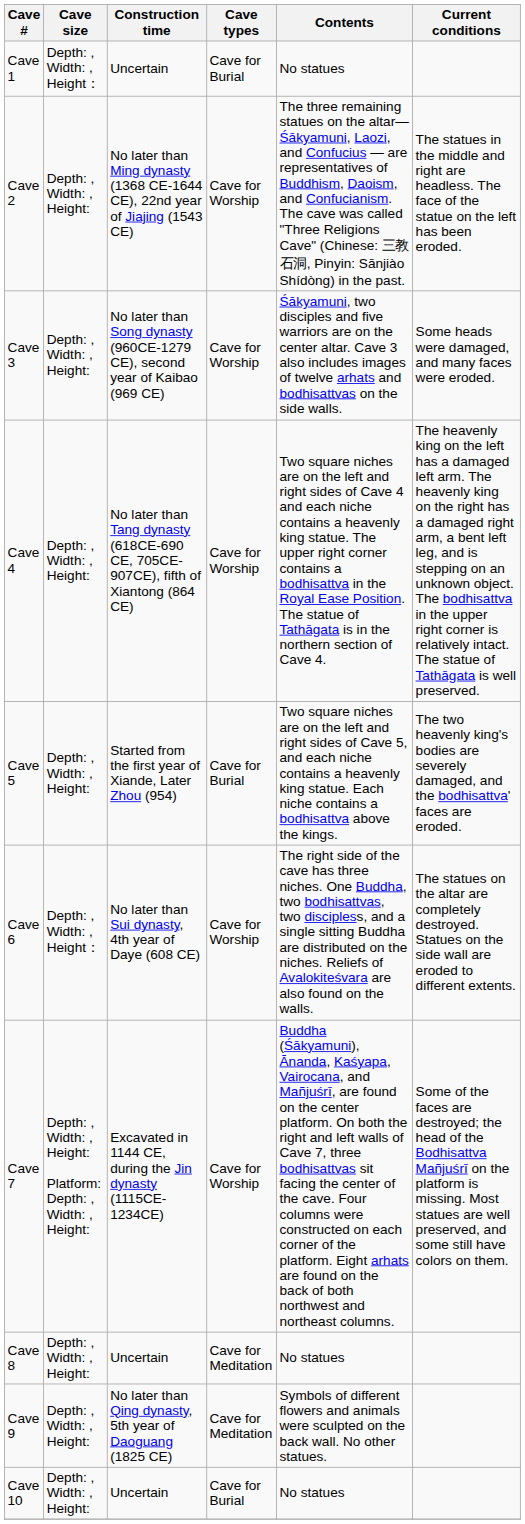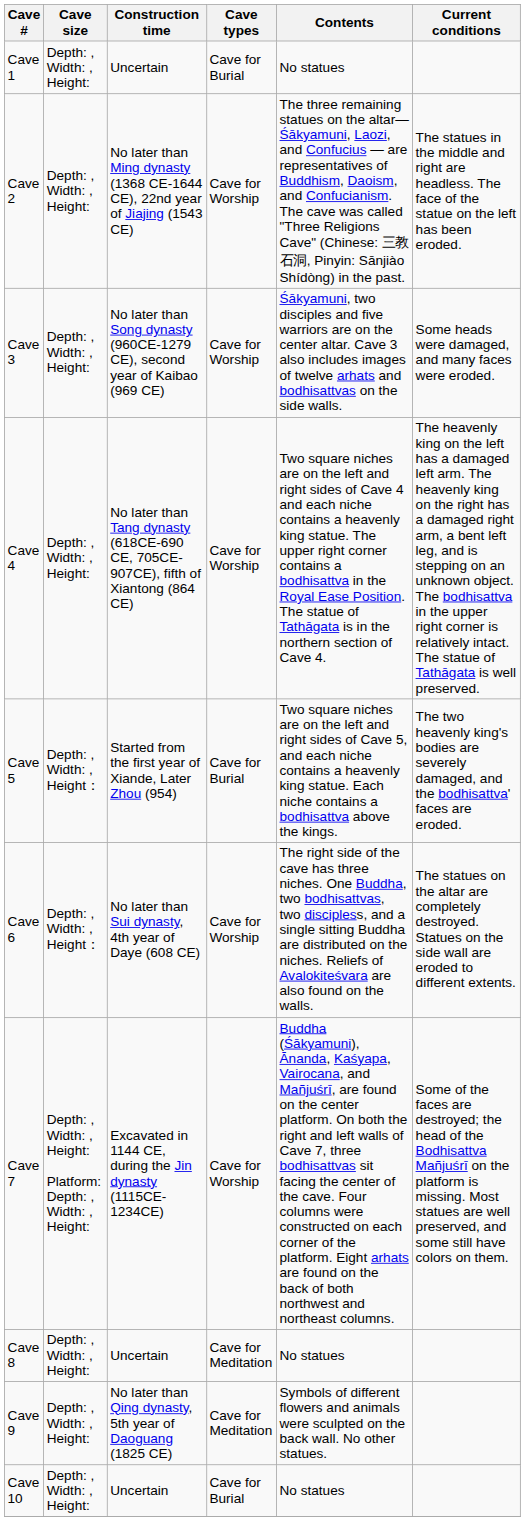(73, 67) Depth: , Width: , Height： -> (70, 67) Depth: , Width: , Height:
(70, 773) Depth: , Width: , Height: -> (73, 769) Depth: , Width: , Height：
